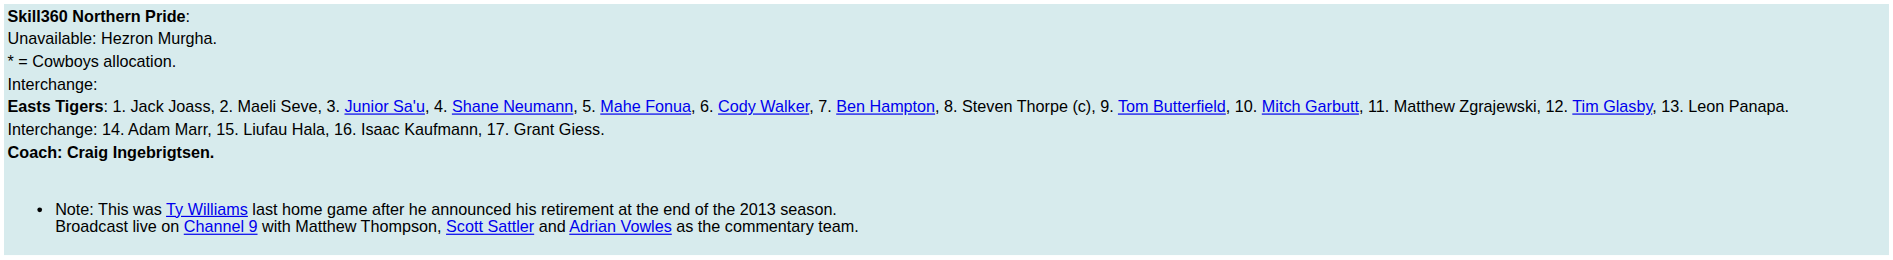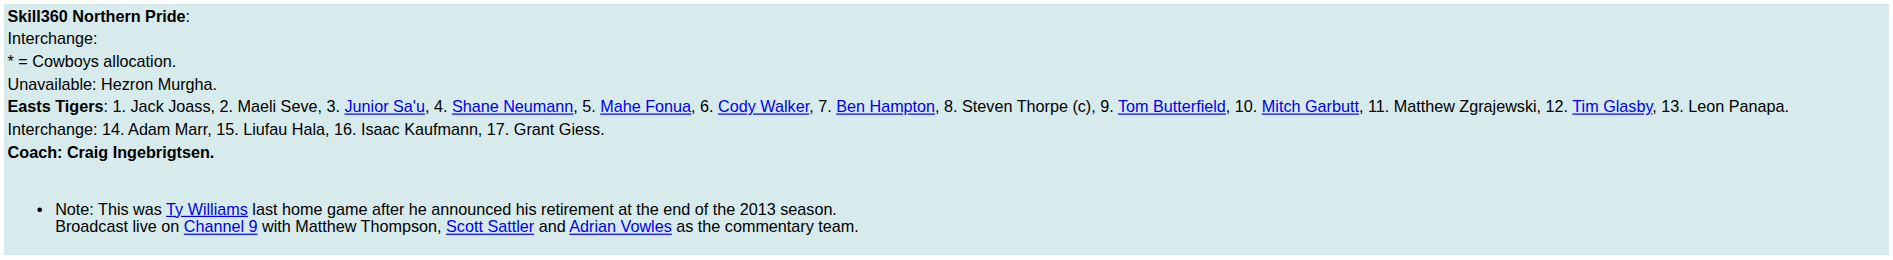(112, 39) Unavailable: Hezron Murgha. -> (53, 39) Interchange:
(53, 84) Interchange: -> (112, 84) Unavailable: Hezron Murgha.
